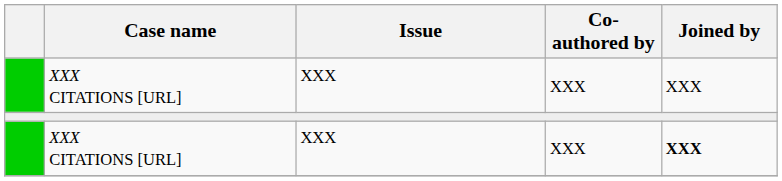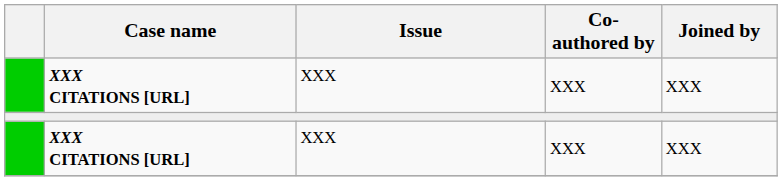(115, 86) normal -> (120, 85) bold
(115, 149) normal -> (120, 148) bold
(684, 148) bold -> (684, 149) normal
